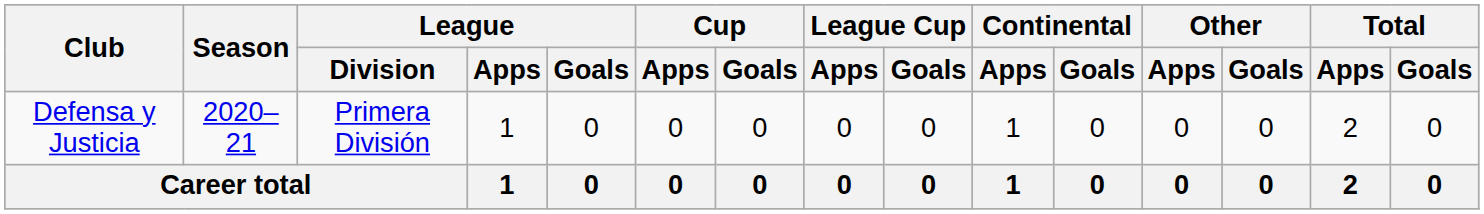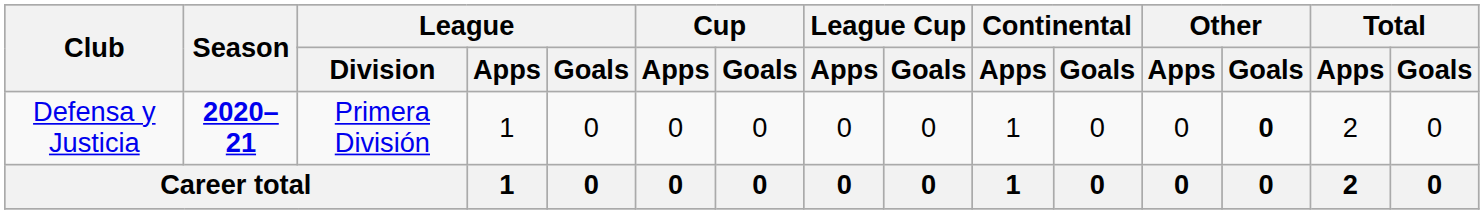(241, 127) normal -> (241, 127) bold
(1266, 127) normal -> (1266, 127) bold
